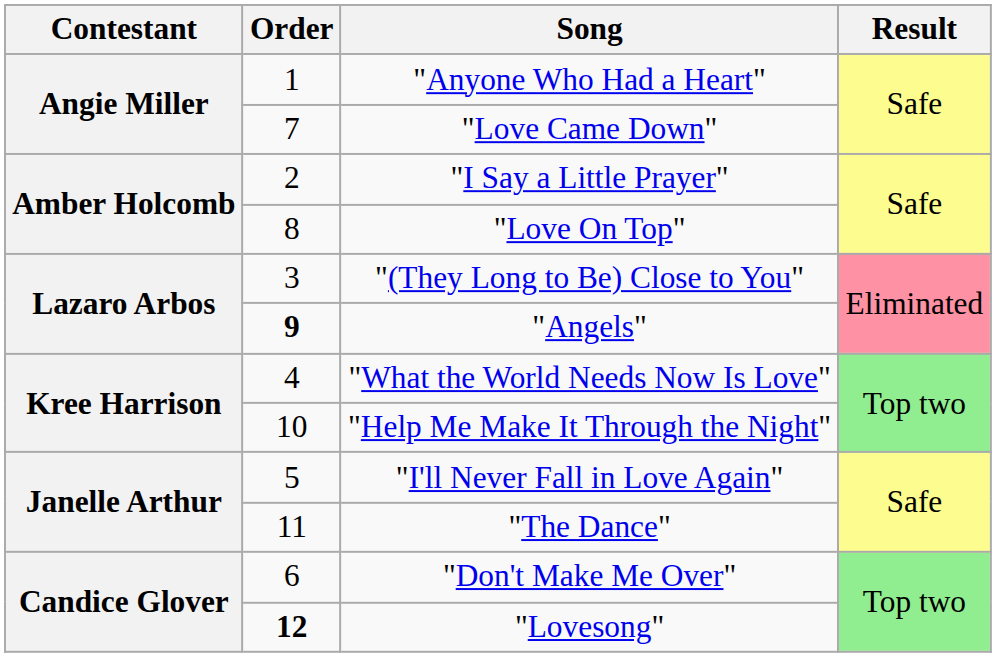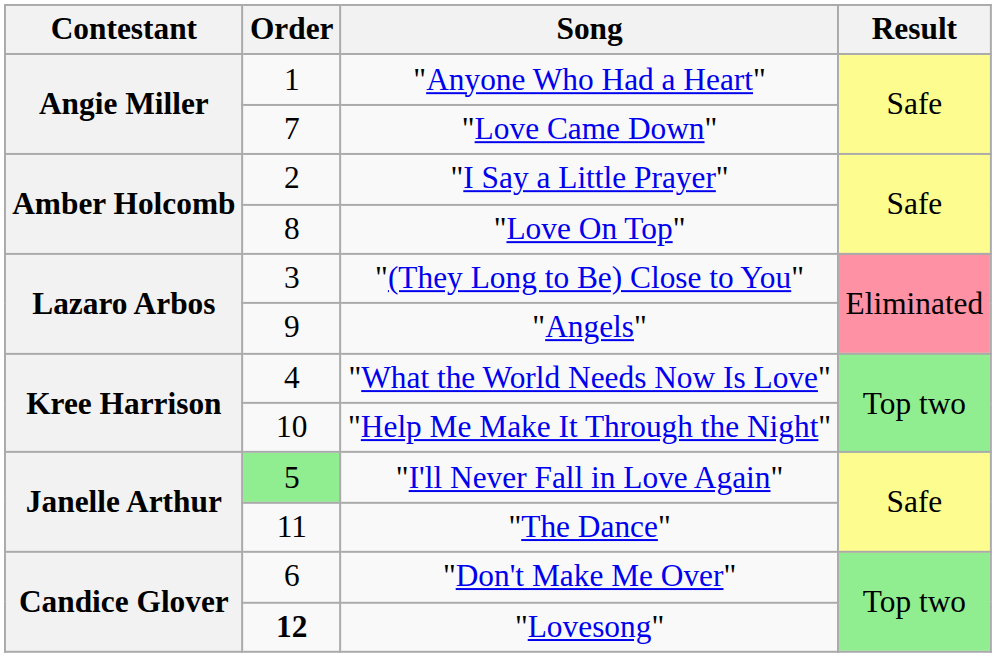(292, 327) bold -> (292, 327) normal
(292, 476) no background -> (292, 476) lightgreen background
